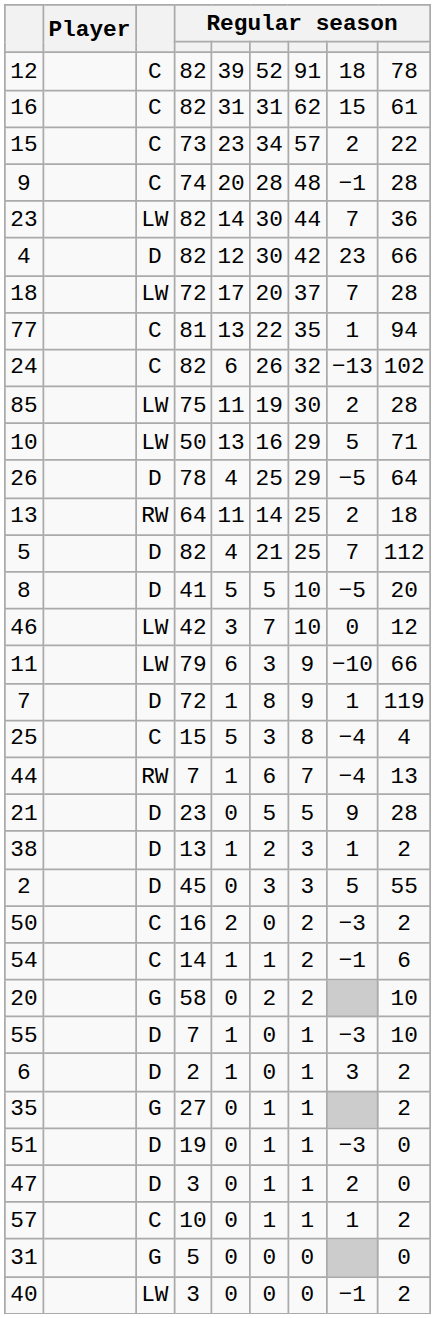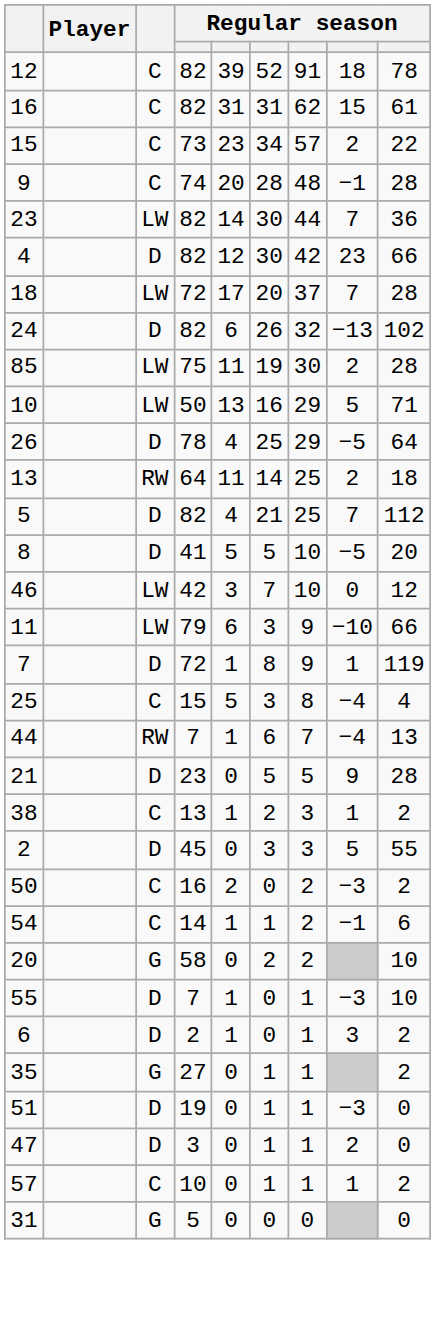- row: (24, 331)
(155, 368) C -> (155, 331) D
(155, 850) D -> (155, 813) C
- row: (24, 1295)
